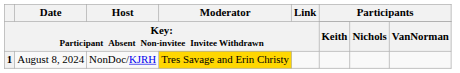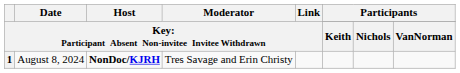(123, 59) normal -> (124, 59) bold
(225, 59) gold background -> (229, 59) no background
